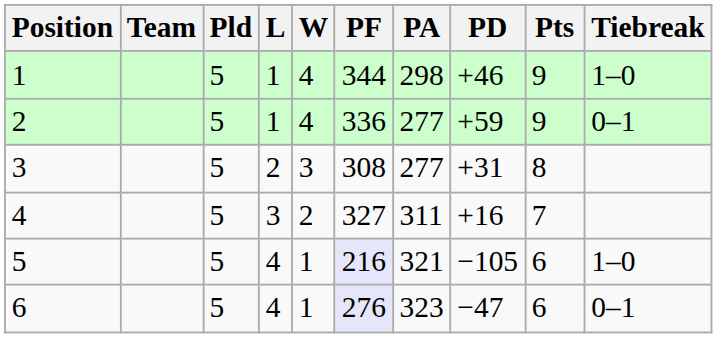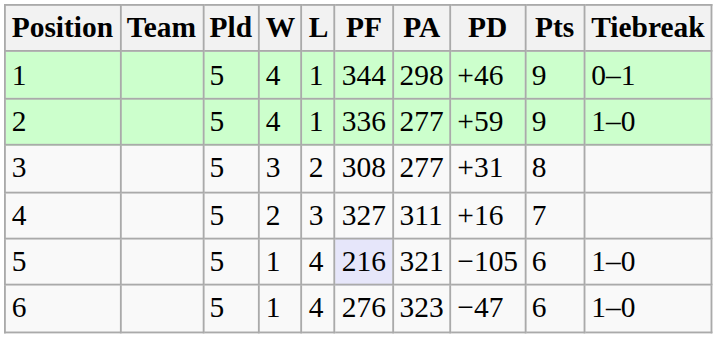columns swapped: (314, 27) <-> (275, 27)
(613, 74) 1–0 -> (613, 74) 0–1
(613, 121) 0–1 -> (613, 121) 1–0
(364, 307) lavender background -> (364, 307) no background
(613, 307) 0–1 -> (613, 307) 1–0
